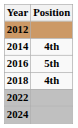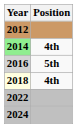(18, 47) no background -> (18, 47) lightgreen background
(18, 64) no background -> (18, 64) lightgrey background
(18, 81) no background -> (18, 81) lightyellow background
